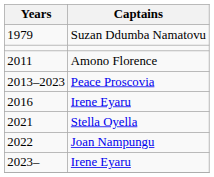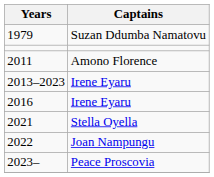(113, 81) Peace Proscovia -> (101, 81) Irene Eyaru
(101, 162) Irene Eyaru -> (113, 162) Peace Proscovia
